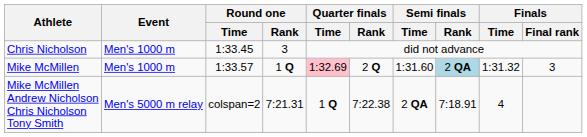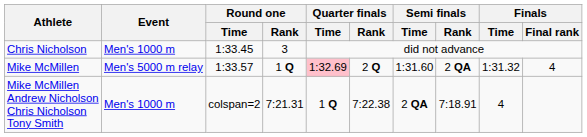(140, 68) Men's 1000 m -> (153, 68) Men's 5000 m relay
(458, 68) lightblue background -> (458, 68) no background
(552, 68) 3 -> (552, 68) 4
(153, 105) Men's 5000 m relay -> (140, 105) Men's 1000 m
